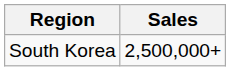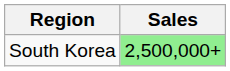(173, 50) no background -> (173, 50) lightgreen background
